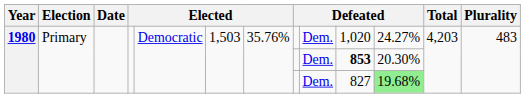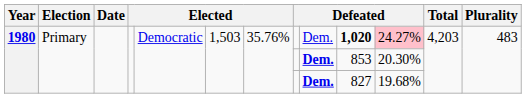(355, 37) normal -> (356, 37) bold
(399, 37) no background -> (399, 37) pink background
(318, 59) normal -> (318, 59) bold
(360, 59) bold -> (361, 59) normal
(318, 81) normal -> (318, 81) bold
(399, 81) lightgreen background -> (399, 81) no background
